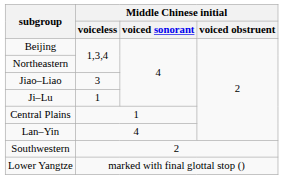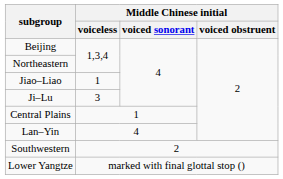(97, 81) 3 -> (97, 81) 1
(97, 98) 1 -> (97, 98) 3
